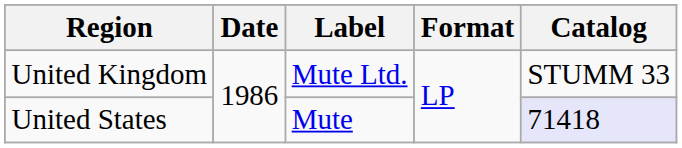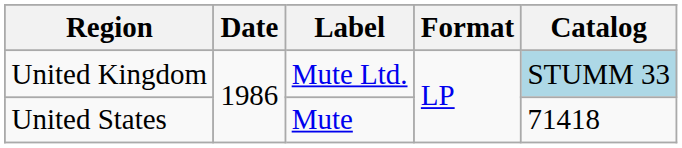(599, 73) no background -> (599, 73) lightblue background
(564, 119) lavender background -> (564, 119) no background
